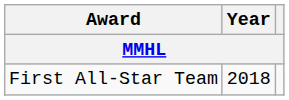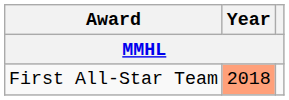(249, 79) no background -> (249, 79) lightsalmon background
